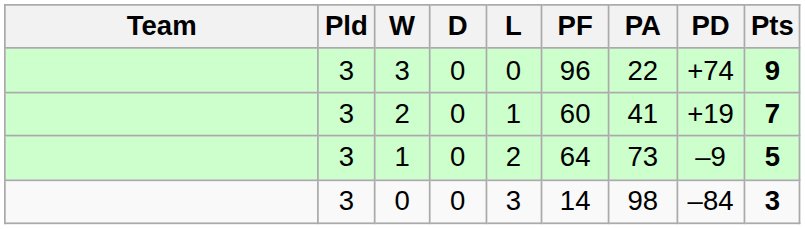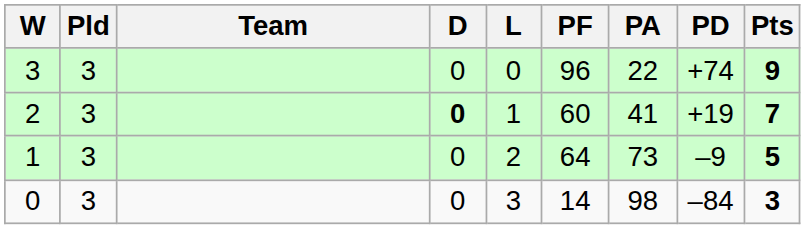columns swapped: (162, 26) <-> (402, 26)
(458, 113) normal -> (458, 113) bold
